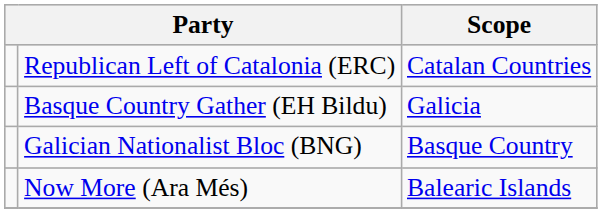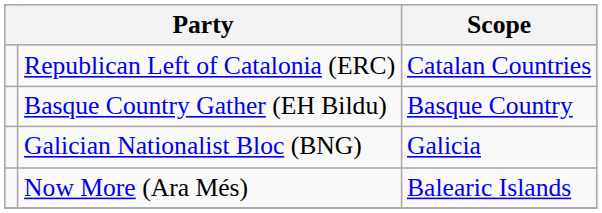(444, 106) Galicia -> (490, 106) Basque Country
(490, 146) Basque Country -> (444, 146) Galicia
